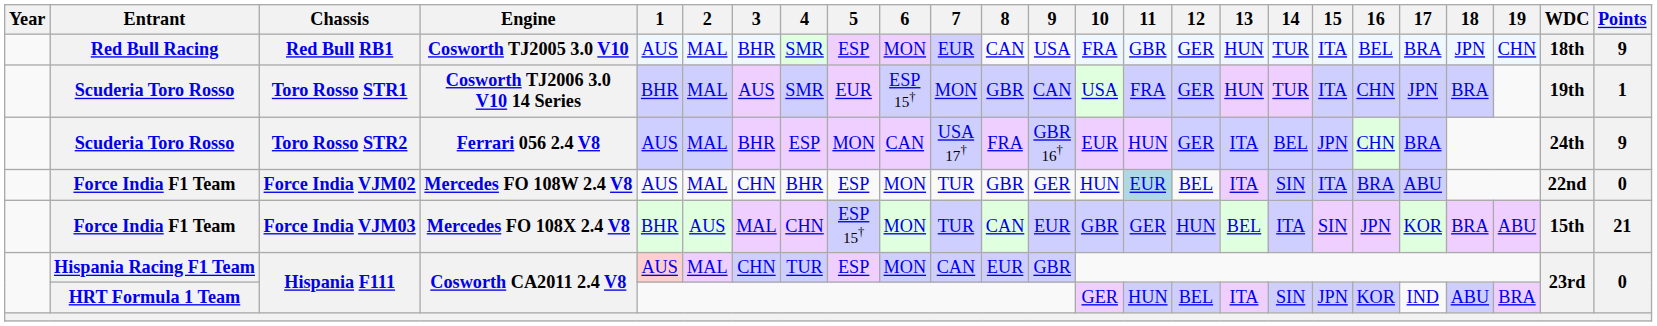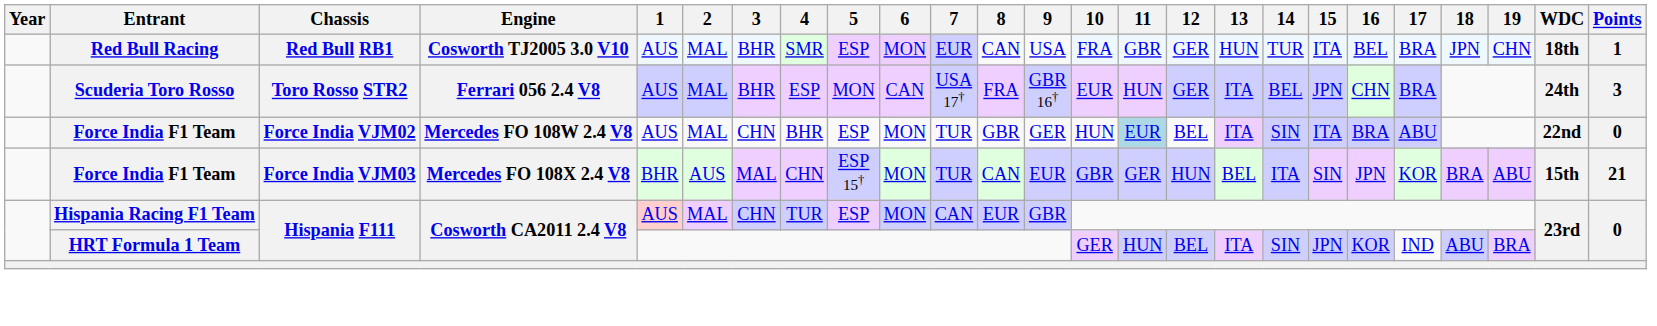(1622, 49) 9 -> (1617, 49) 1
- row: (154, 90)
(1622, 143) 9 -> (1617, 90) 3
